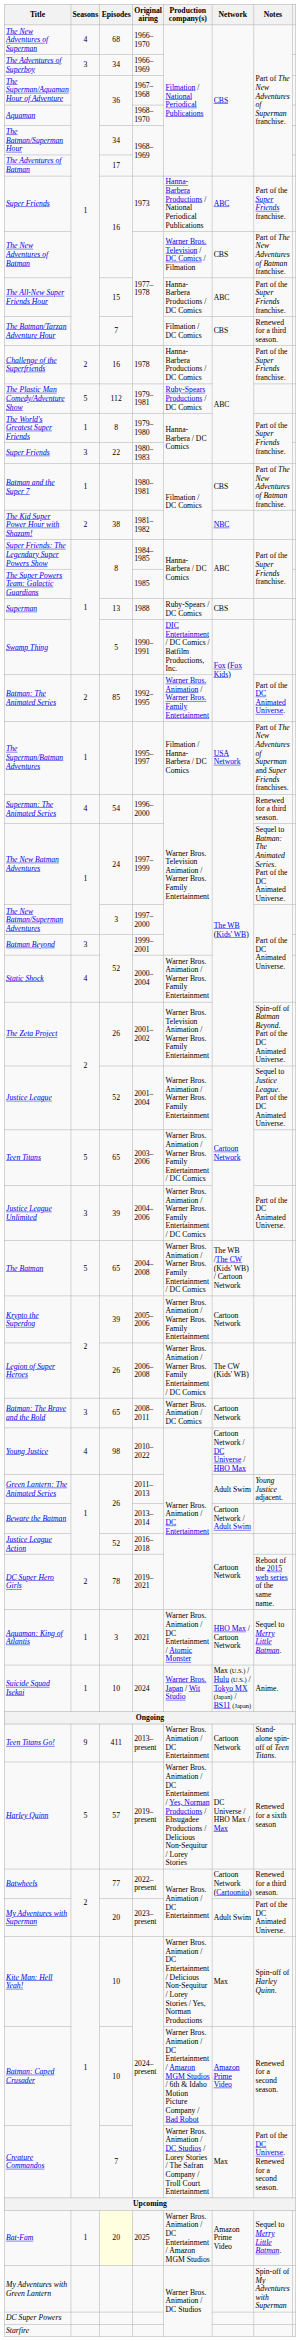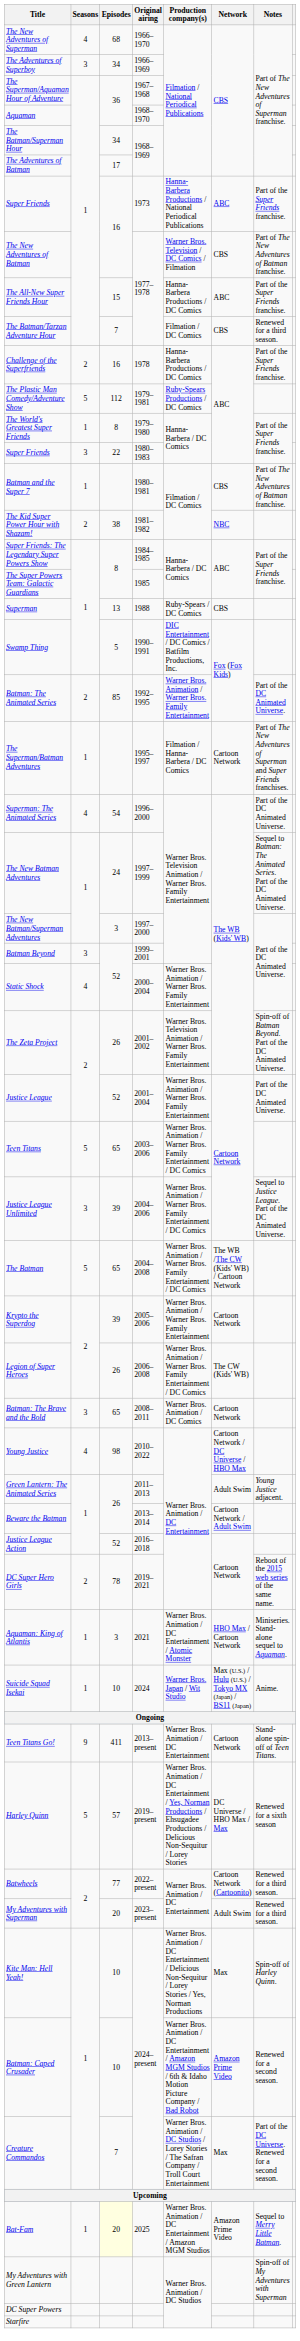(227, 758) USA Network -> (227, 758) Cartoon Network
(271, 809) Renewed for a third season. -> (271, 813) Part of the DC Animated Universe.
(272, 1098) Sequel to Justice League. Part of the DC Animated Universe. -> (271, 1098) Part of the DC Animated Universe.
(272, 1213) Part of the DC Animated Universe. -> (271, 1208) Sequel to Justice League. Part of the DC Animated Universe.
(270, 1637) Sequel to Merry Little Batman. -> (273, 1637) Miniseries. Stand-alone sequel to Aquaman.
(272, 1917) Part of the DC Animated Universe. -> (271, 1913) Renewed for a third season.
